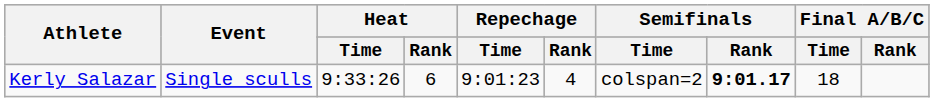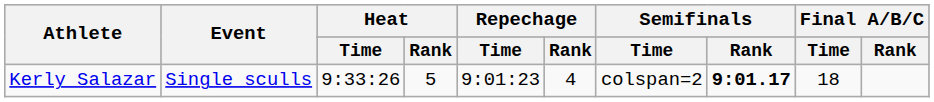(431, 80) 6 -> (431, 80) 5
